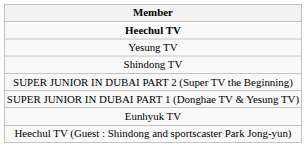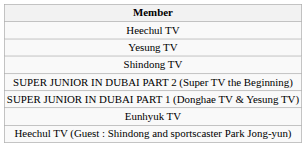(153, 30) bold -> (153, 30) normal
